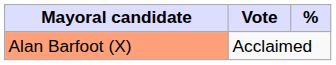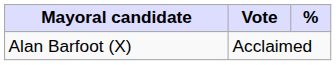(70, 45) lightsalmon background -> (70, 45) no background
